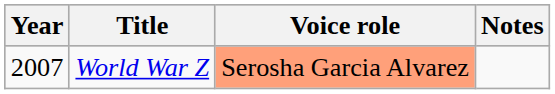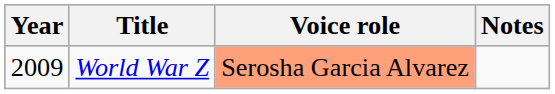(37, 66) 2007 -> (37, 66) 2009
